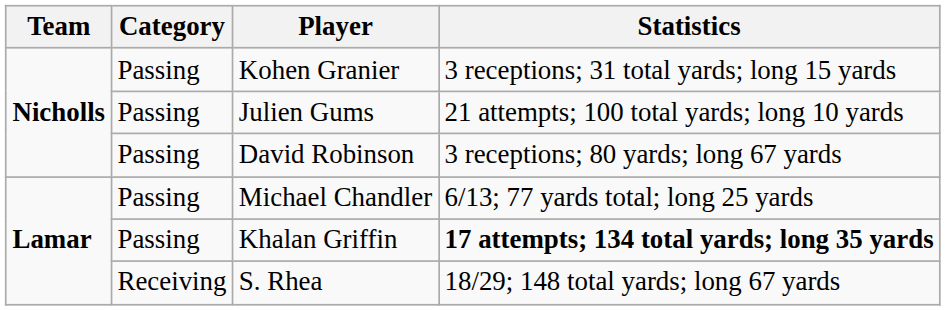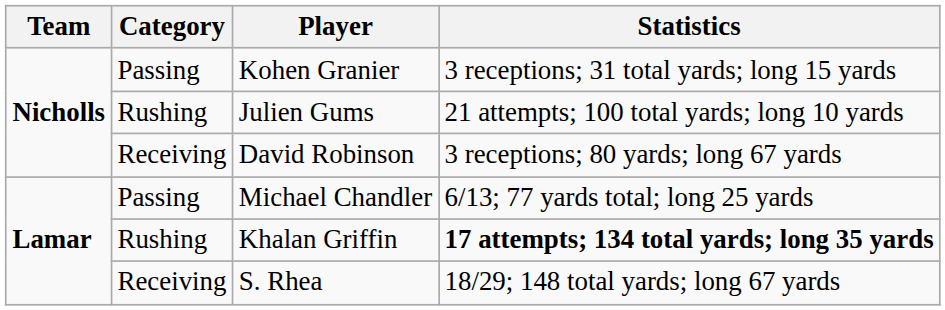(159, 111) Passing -> (162, 111) Rushing
(159, 154) Passing -> (172, 154) Receiving
(159, 239) Passing -> (162, 239) Rushing
